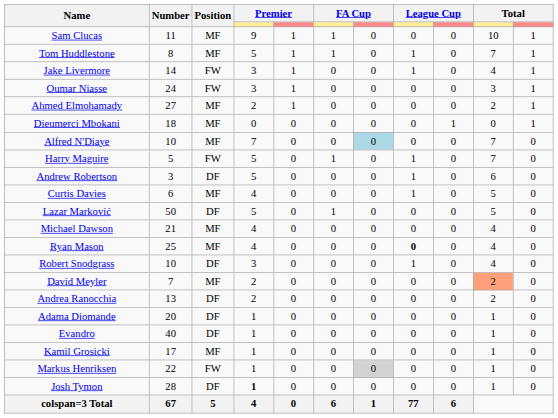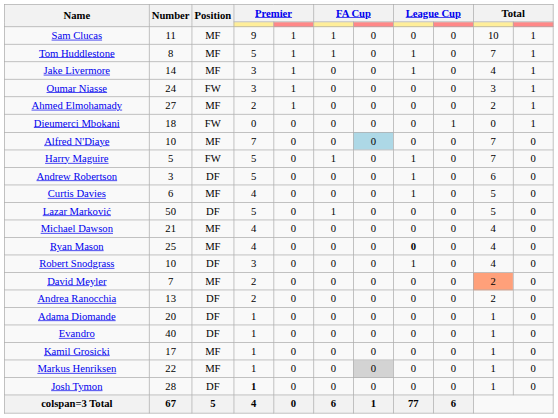(213, 71) FW -> (213, 71) MF
(213, 123) MF -> (213, 123) FW
(213, 369) FW -> (213, 369) MF
